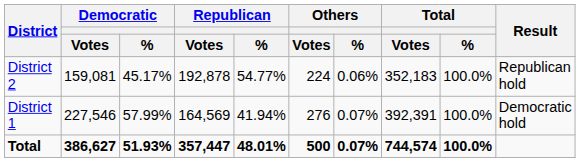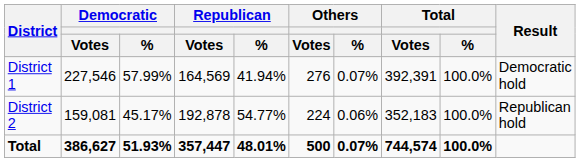rows swapped: (30, 115) <-> (30, 76)
